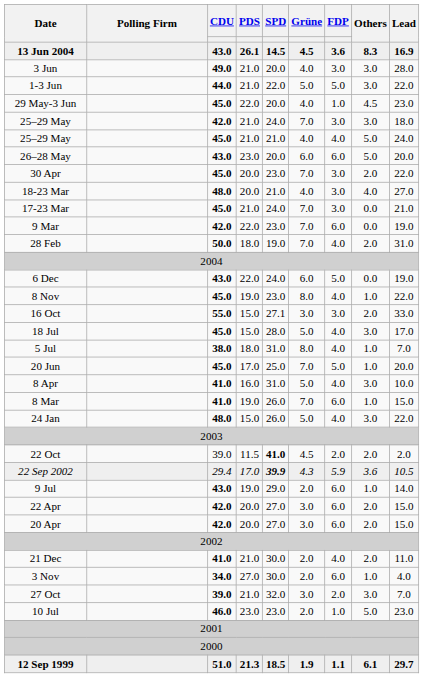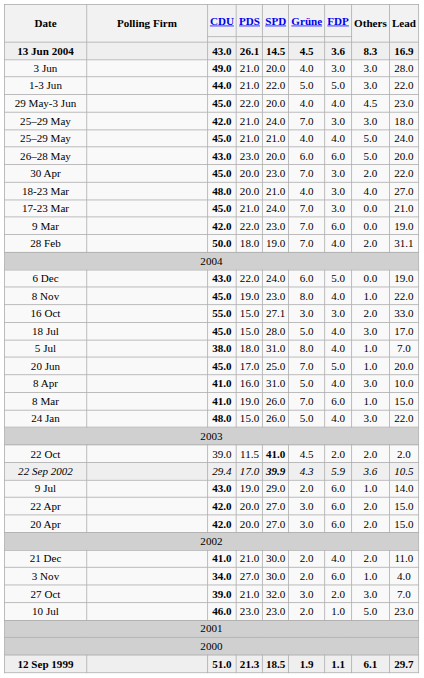(338, 104) 1.0 -> (338, 104) 4.0
(404, 244) 31.0 -> (404, 244) 31.1
